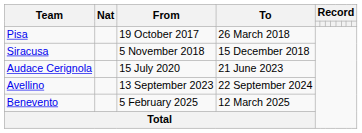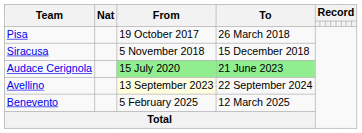(150, 68) no background -> (150, 68) lightgreen background
(251, 68) no background -> (251, 68) lightgreen background
(166, 85) no background -> (166, 85) lightyellow background
